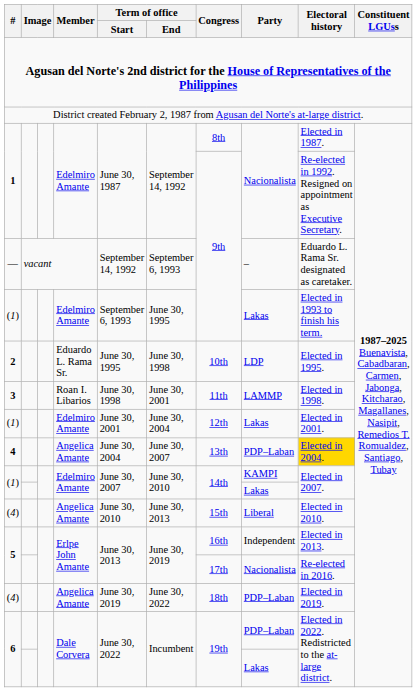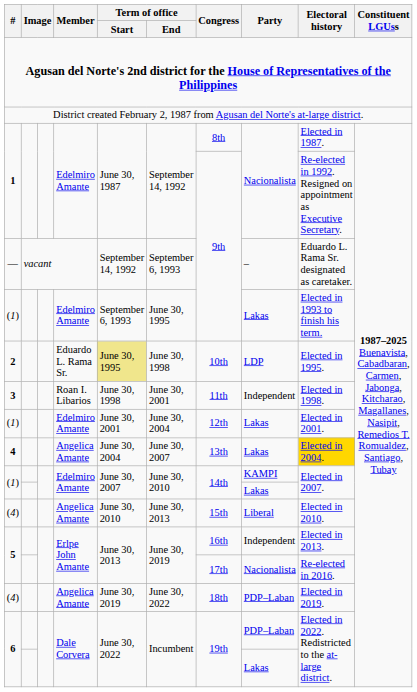(117, 361) no background -> (117, 361) khaki background
(263, 395) LAMMP -> (270, 395) Independent
(269, 451) PDP–Laban -> (256, 451) Lakas
